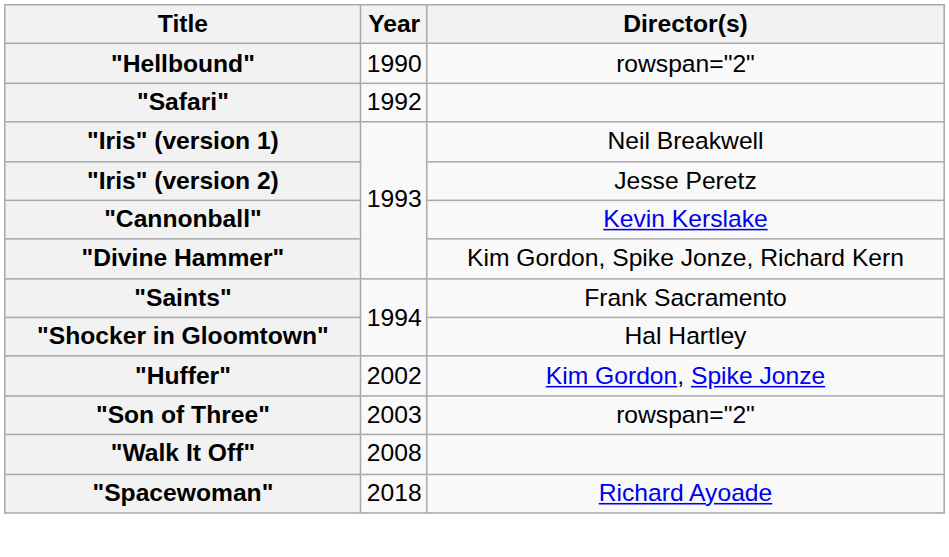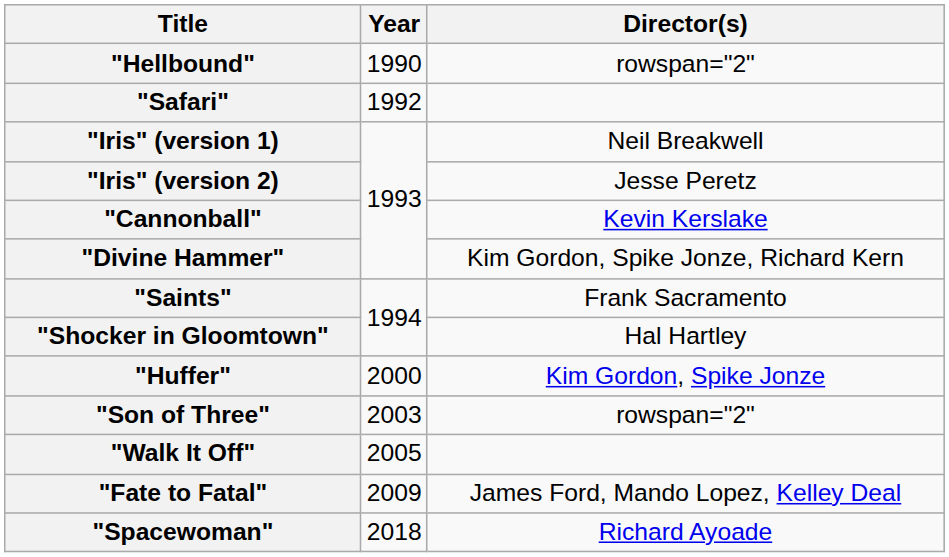(394, 375) 2002 -> (394, 375) 2000
(394, 453) 2008 -> (394, 453) 2005
+ row: (183, 492)
